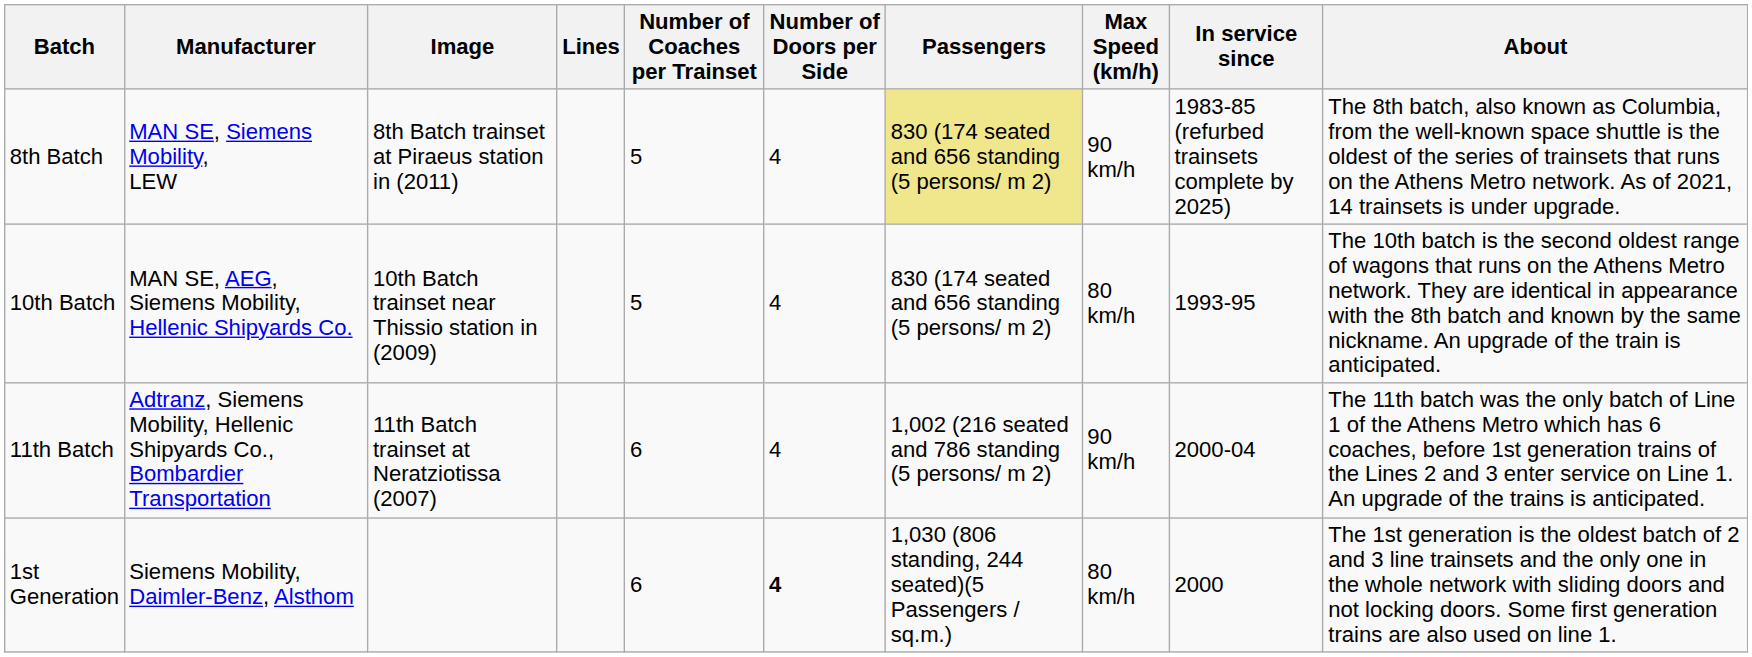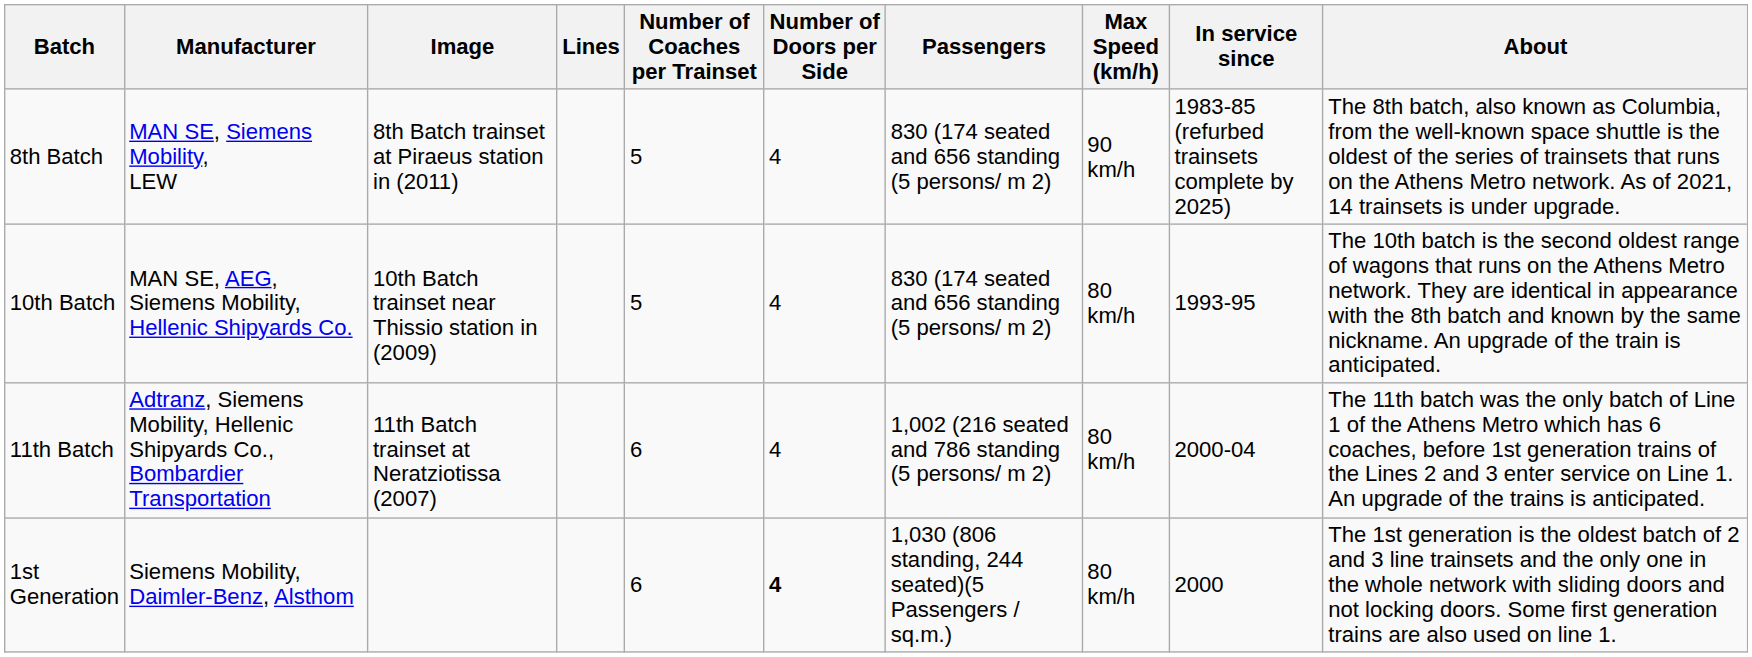(975, 156) khaki background -> (975, 156) no background
(1111, 449) 90 km/h -> (1111, 449) 80 km/h
